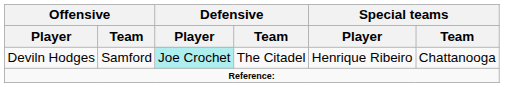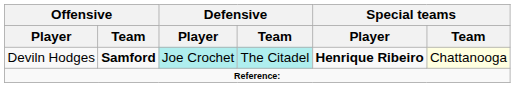(127, 57) normal -> (128, 57) bold
(271, 57) no background -> (275, 57) paleturquoise background
(362, 57) normal -> (370, 57) bold
(457, 57) no background -> (468, 57) lightyellow background
